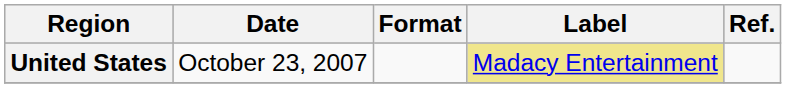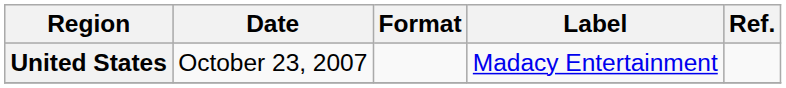(595, 62) khaki background -> (595, 62) no background
